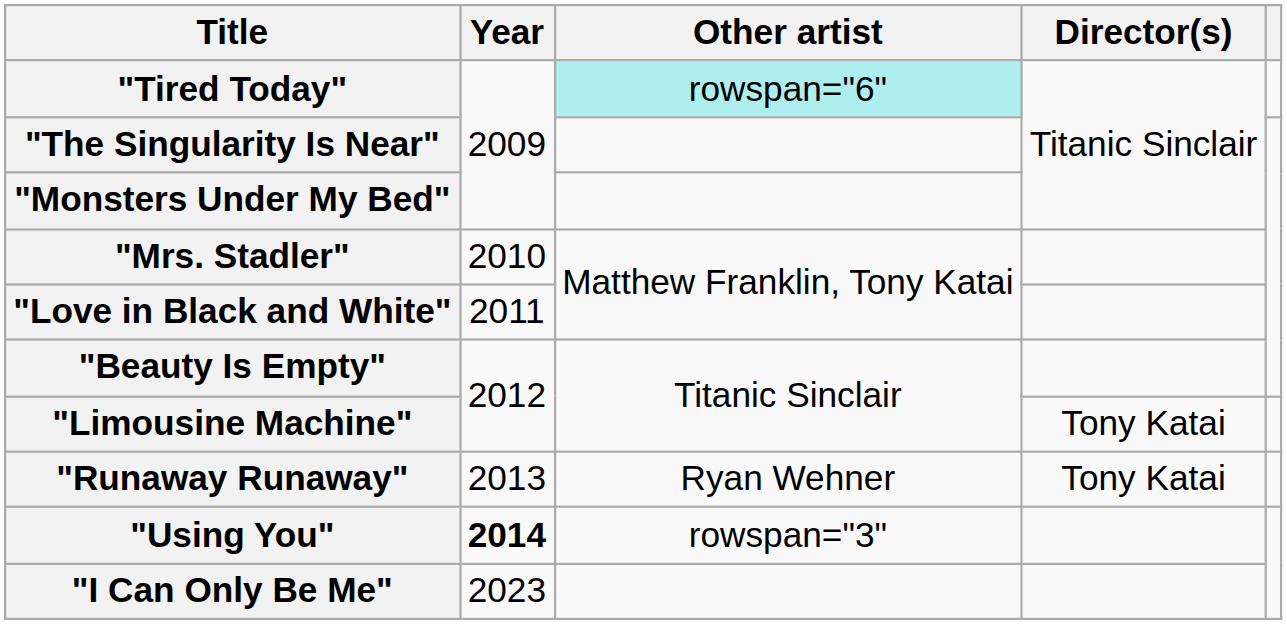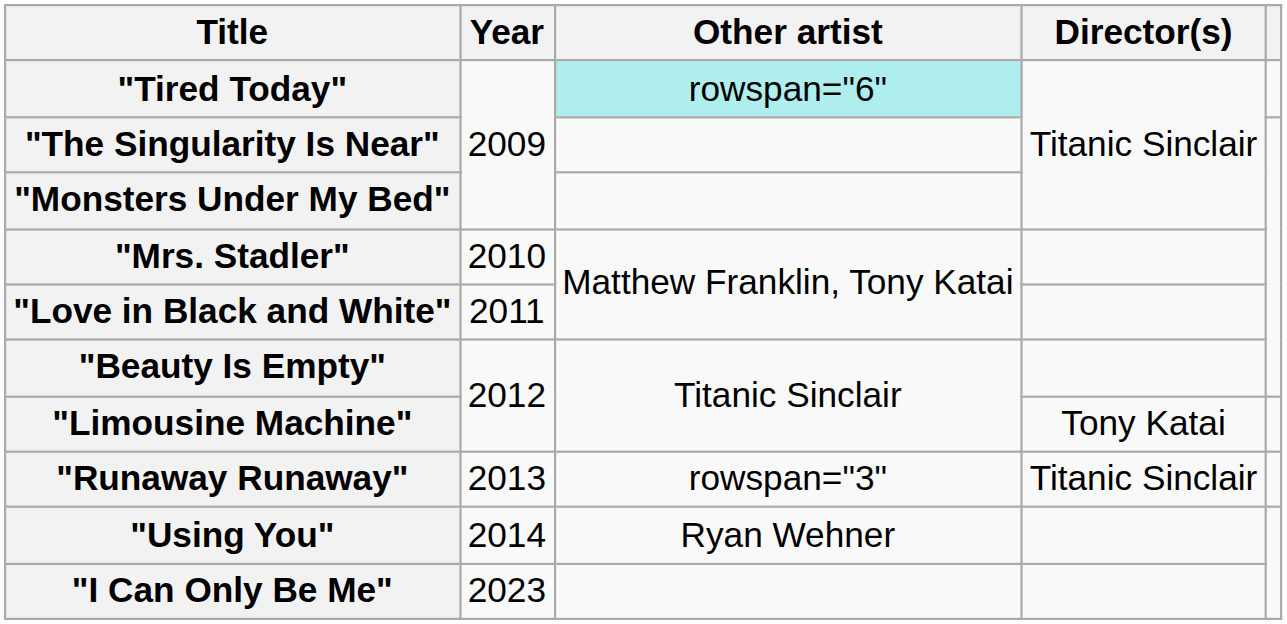(788, 479) Ryan Wehner -> (788, 479) rowspan="3"
(1144, 479) Tony Katai -> (1144, 479) Titanic Sinclair
(507, 534) bold -> (507, 534) normal
(788, 534) rowspan="3" -> (788, 534) Ryan Wehner
